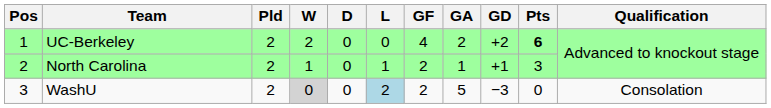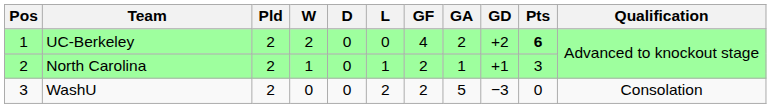(309, 90) lightgrey background -> (309, 90) no background
(385, 90) lightblue background -> (385, 90) no background
